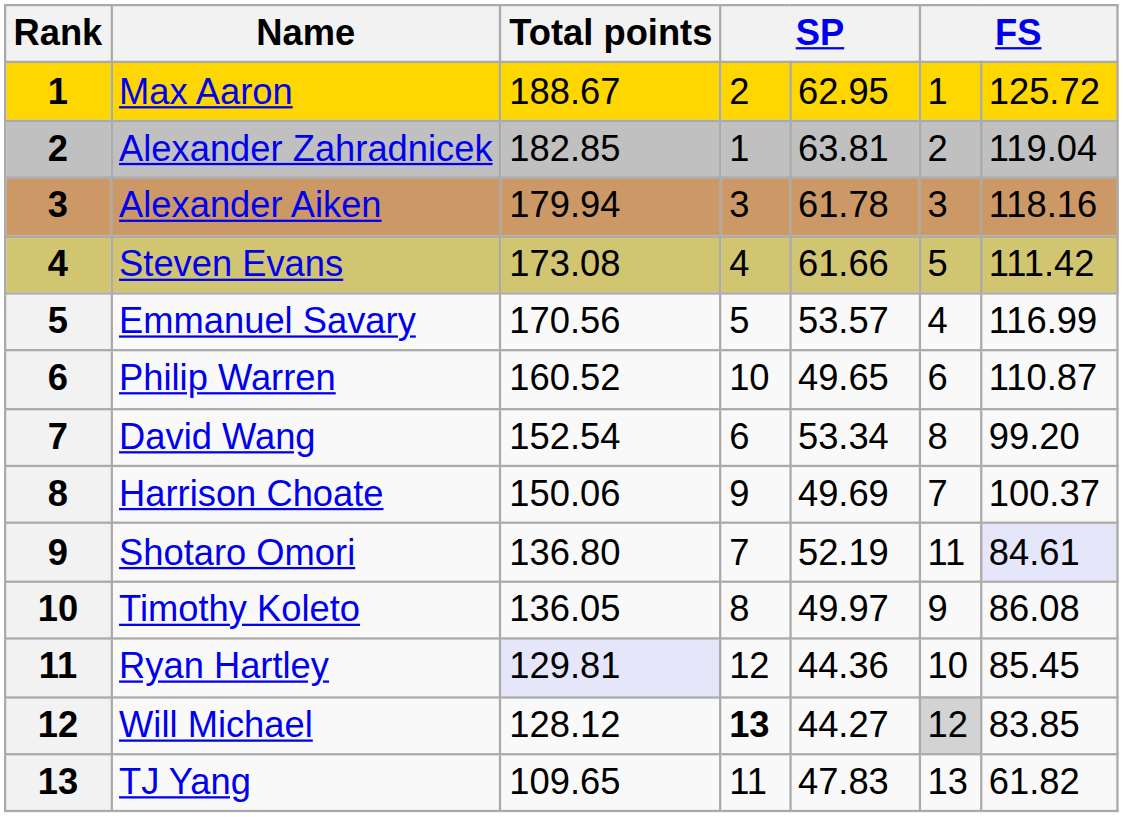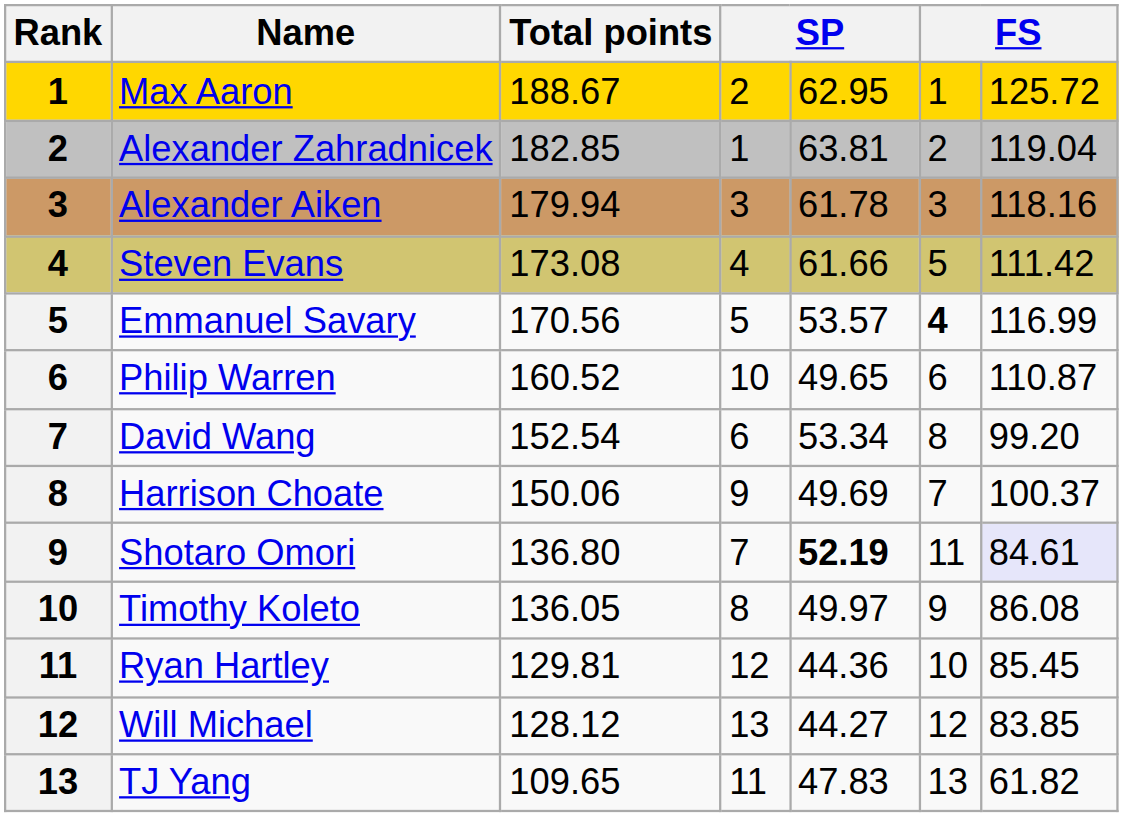(938, 321) normal -> (938, 321) bold
(843, 551) normal -> (843, 551) bold
(565, 666) lavender background -> (565, 666) no background
(749, 724) bold -> (749, 724) normal
(948, 724) lightgrey background -> (948, 724) no background
